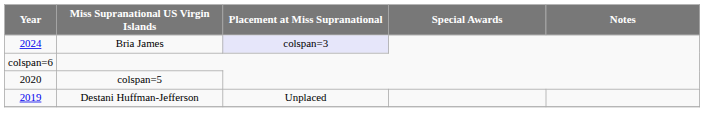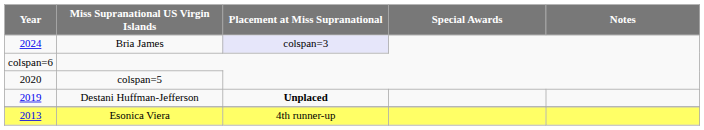(306, 97) normal -> (306, 97) bold
+ row: (30, 115)
